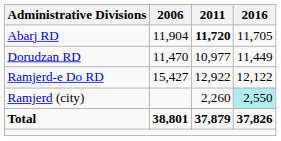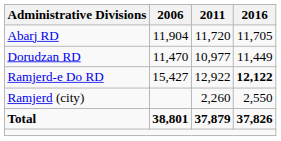(213, 35) bold -> (213, 35) normal
(255, 77) normal -> (255, 77) bold
(258, 98) paleturquoise background -> (258, 98) no background
